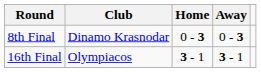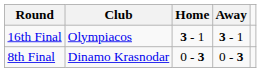rows swapped: (35, 57) <-> (31, 36)
